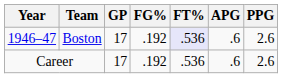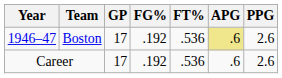(193, 38) lavender background -> (193, 38) no background
(235, 38) no background -> (235, 38) khaki background
